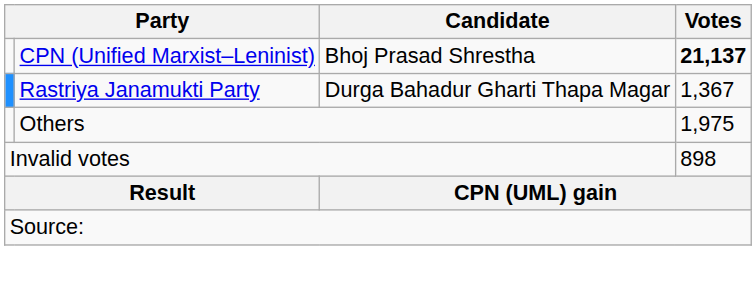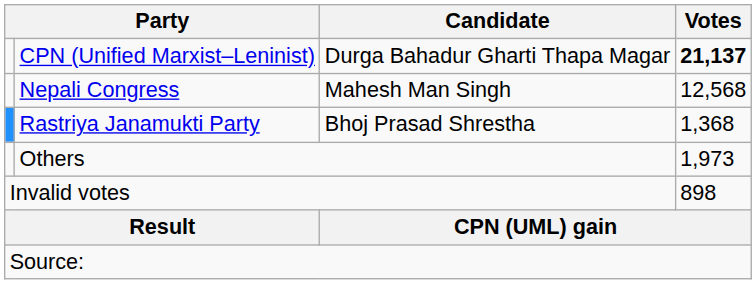(430, 55) Bhoj Prasad Shrestha -> (498, 55) Durga Bahadur Gharti Thapa Magar
+ row: (99, 90)
(498, 90) Durga Bahadur Gharti Thapa Magar -> (430, 124) Bhoj Prasad Shrestha
(707, 90) 1,367 -> (707, 124) 1,368
(707, 124) 1,975 -> (707, 158) 1,973
